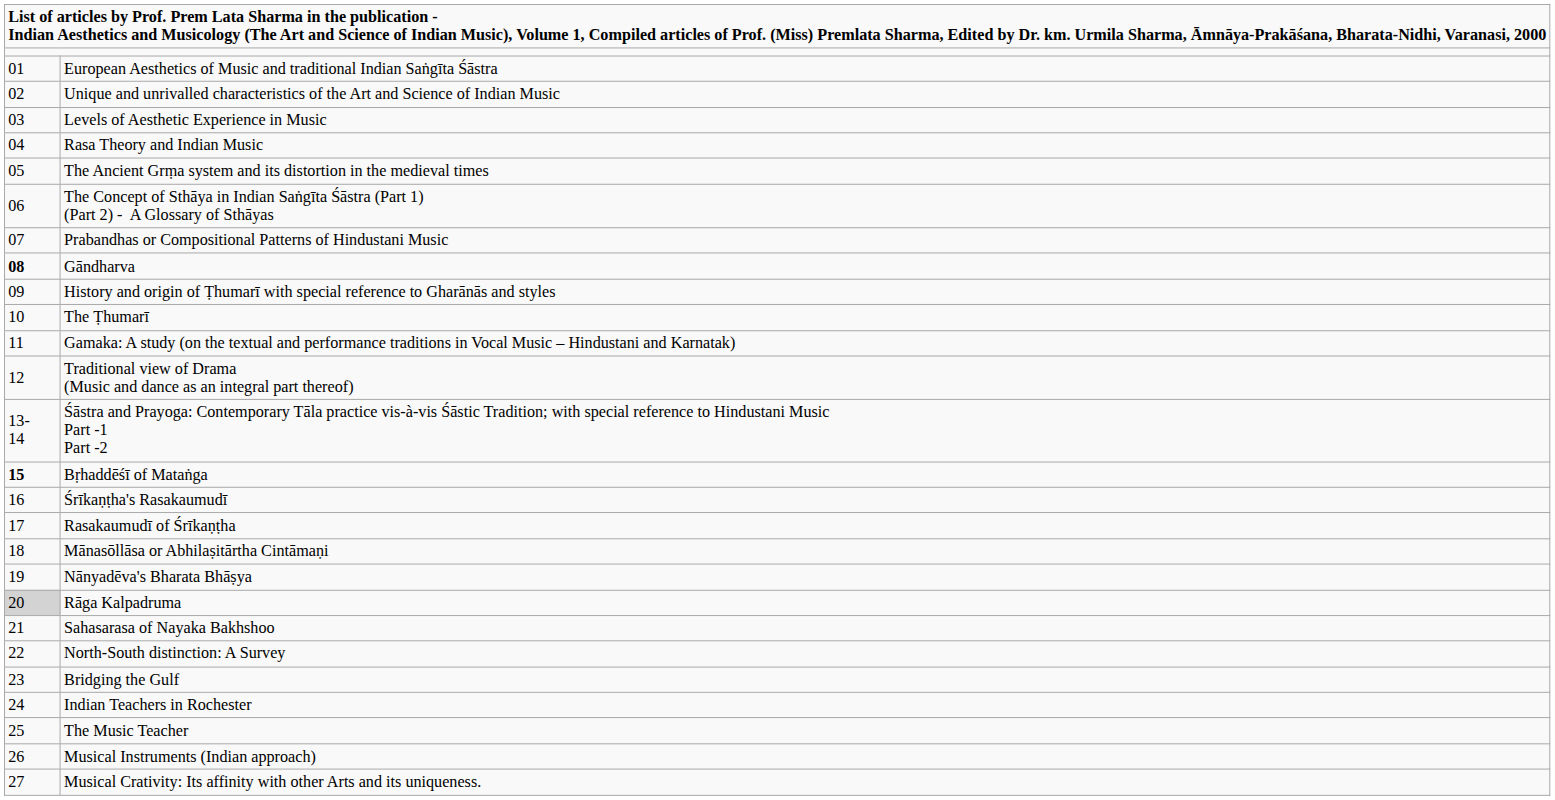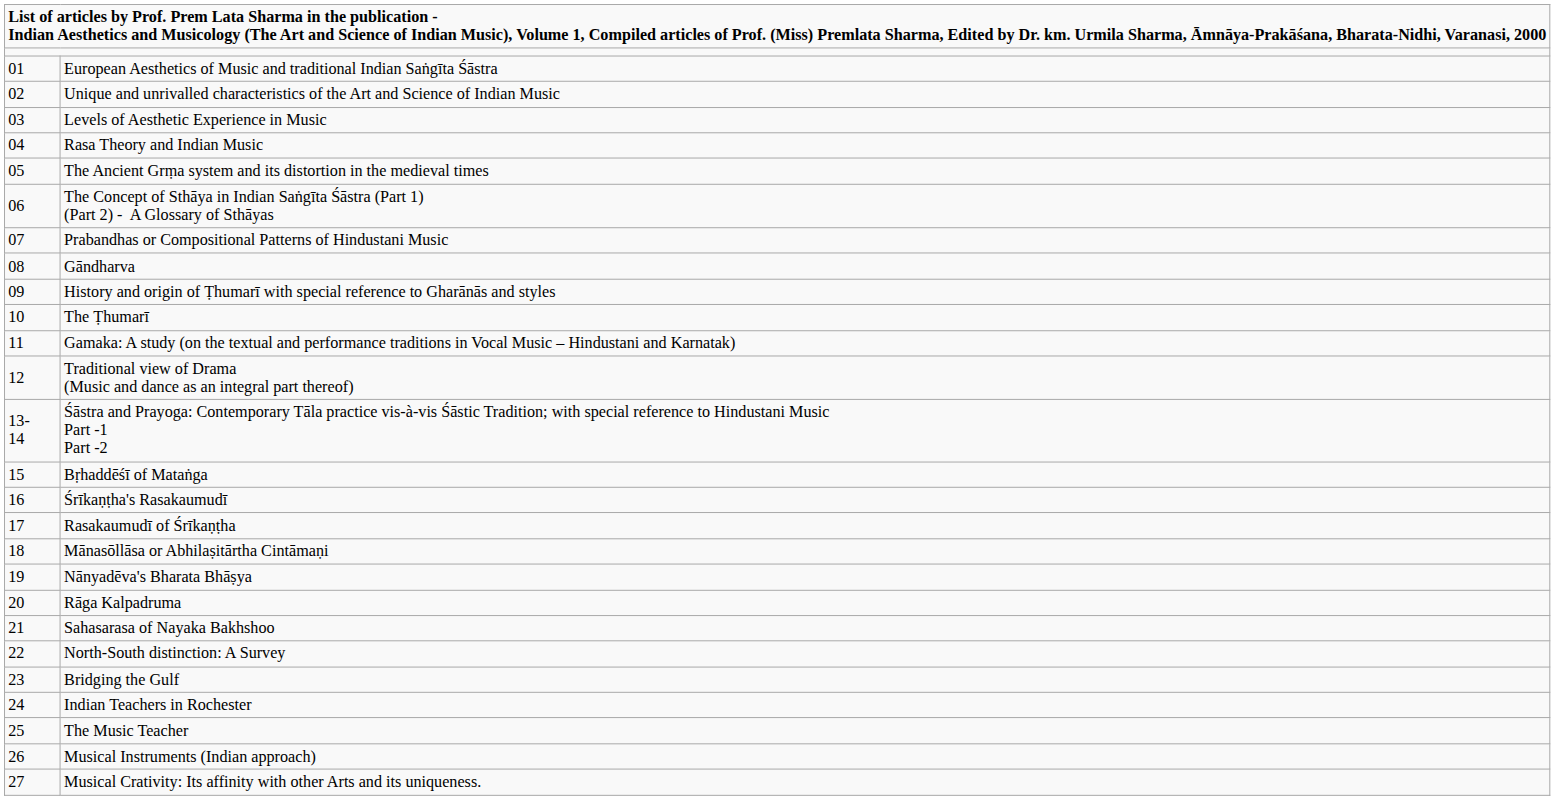(16, 266) bold -> (16, 266) normal
(16, 474) bold -> (16, 474) normal
(16, 602) lightgrey background -> (16, 602) no background
